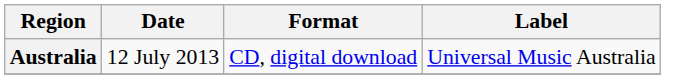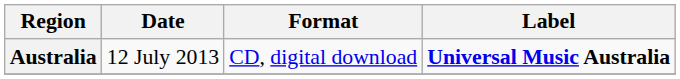(541, 56) normal -> (549, 56) bold
